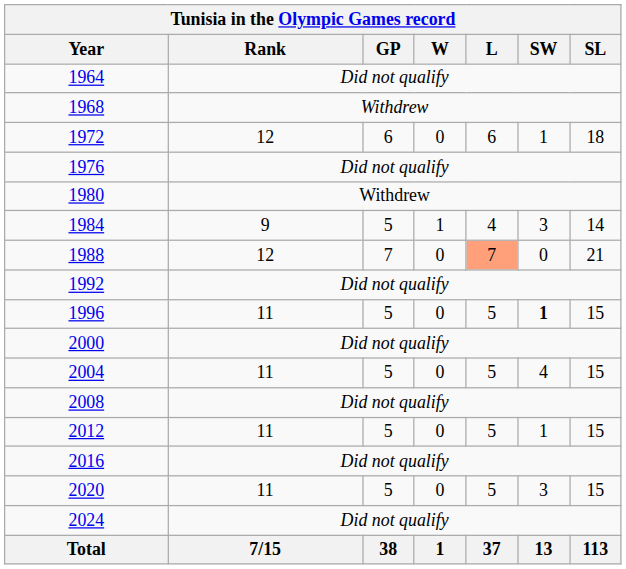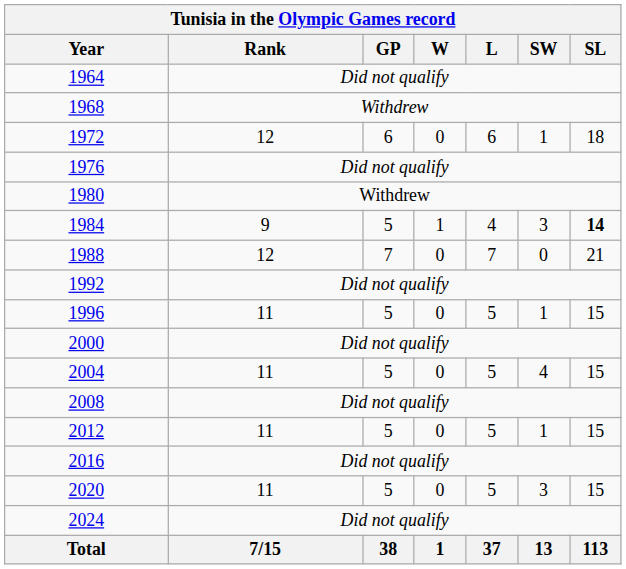(595, 225) normal -> (595, 225) bold
(492, 255) lightsalmon background -> (492, 255) no background
(544, 314) bold -> (544, 314) normal
